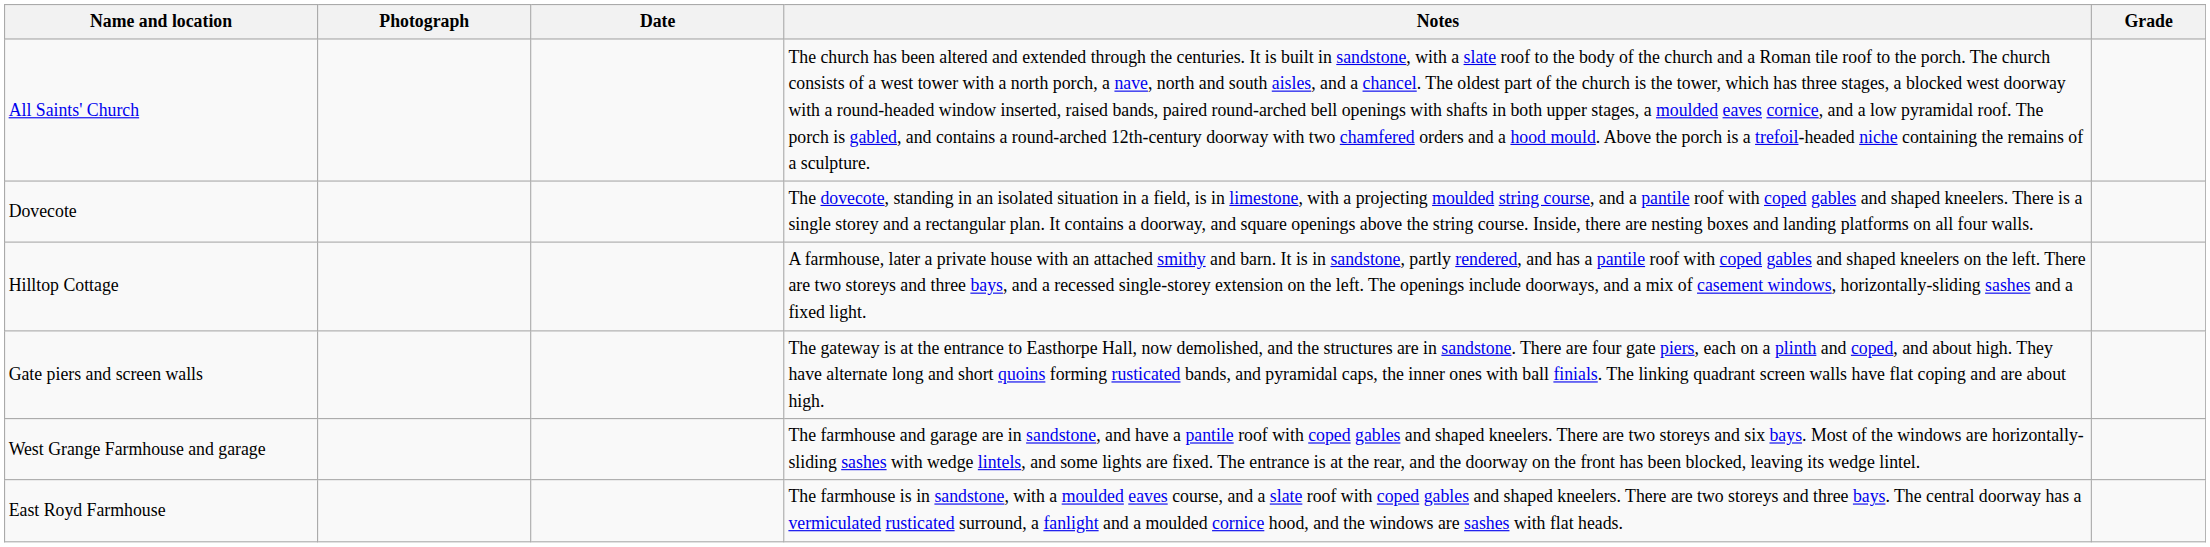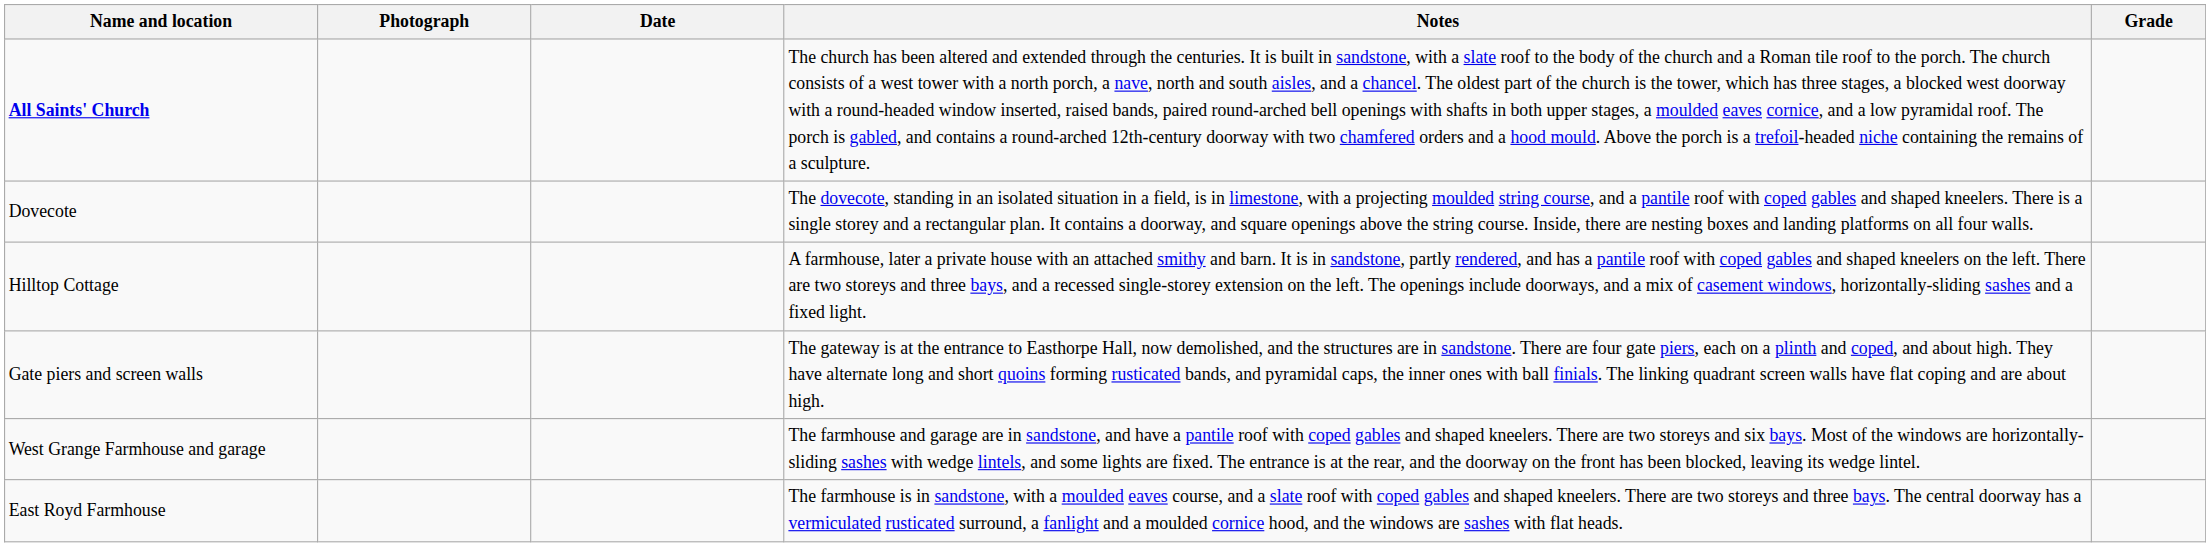(74, 110) normal -> (79, 110) bold
